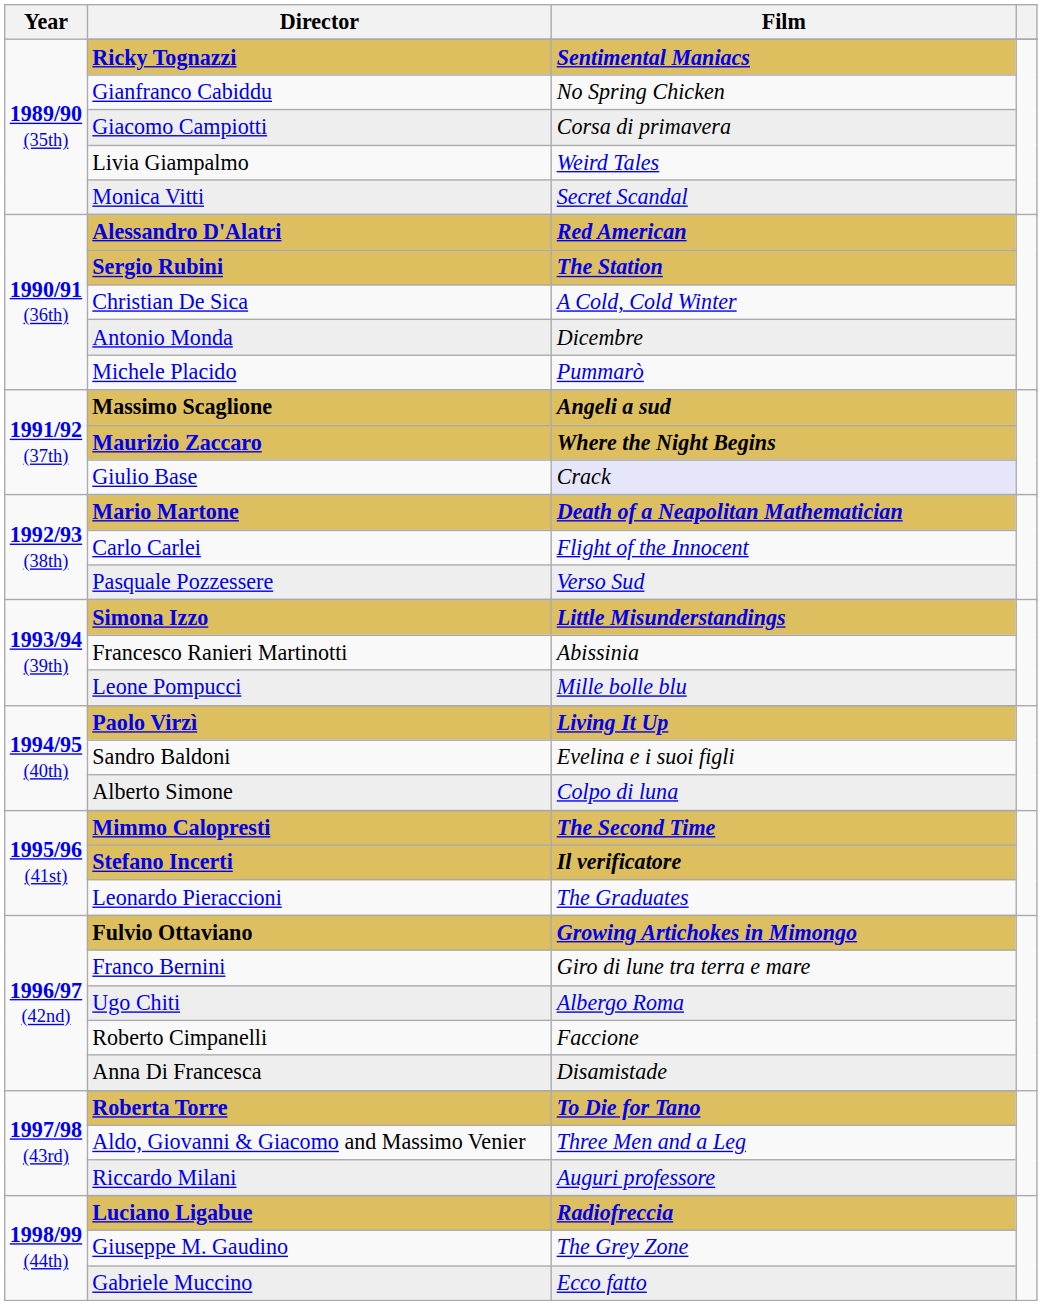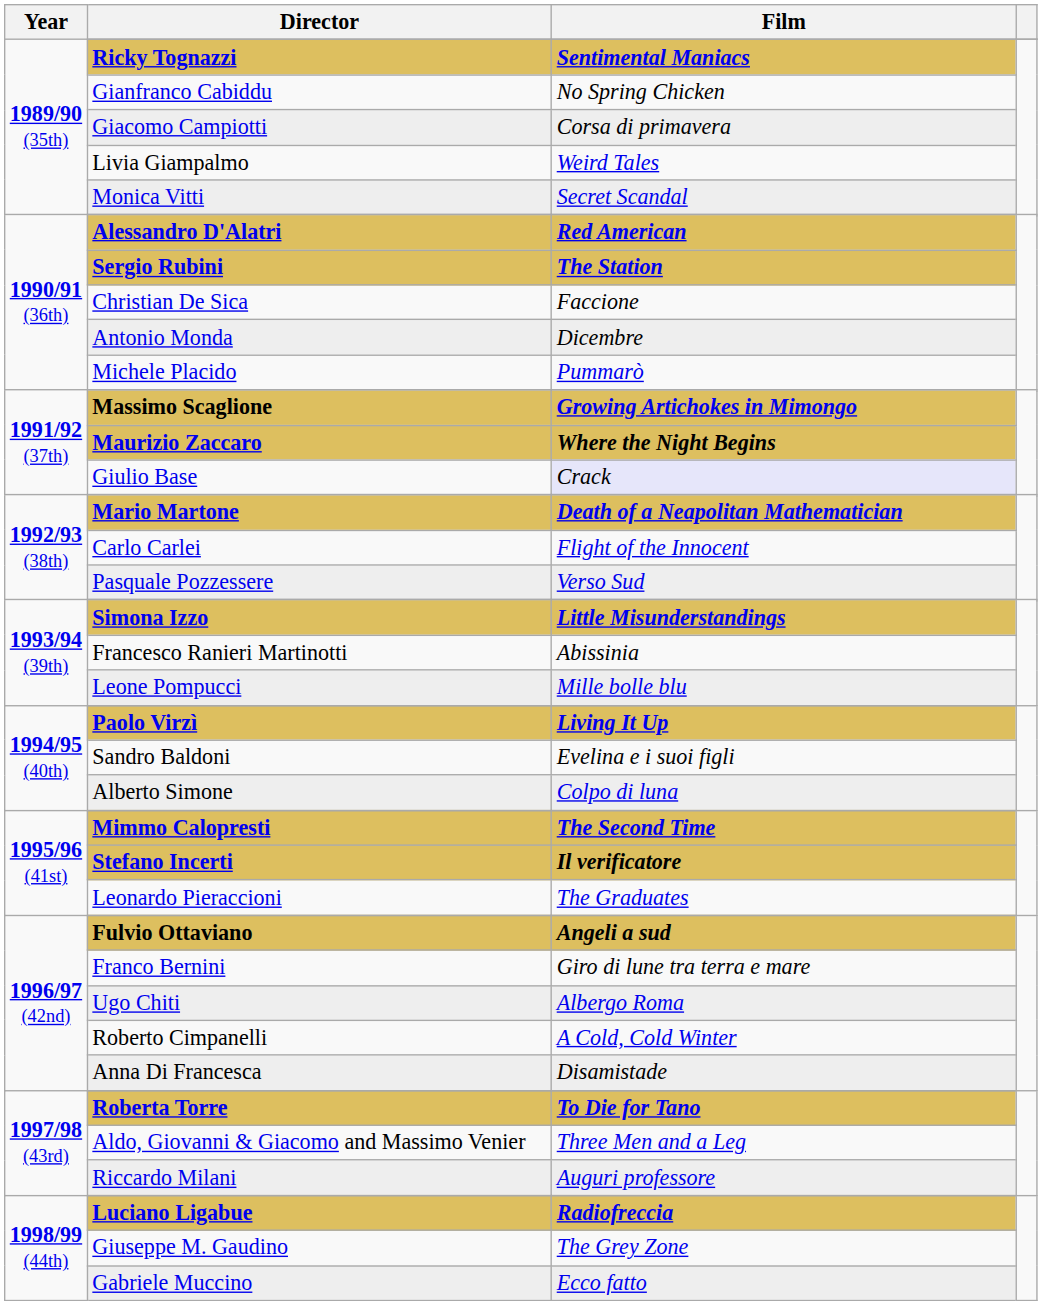(647, 302) A Cold, Cold Winter -> (598, 302) Faccione
(614, 407) Angeli a sud -> (707, 407) Growing Artichokes in Mimongo
(707, 932) Growing Artichokes in Mimongo -> (614, 932) Angeli a sud
(598, 1037) Faccione -> (647, 1037) A Cold, Cold Winter
